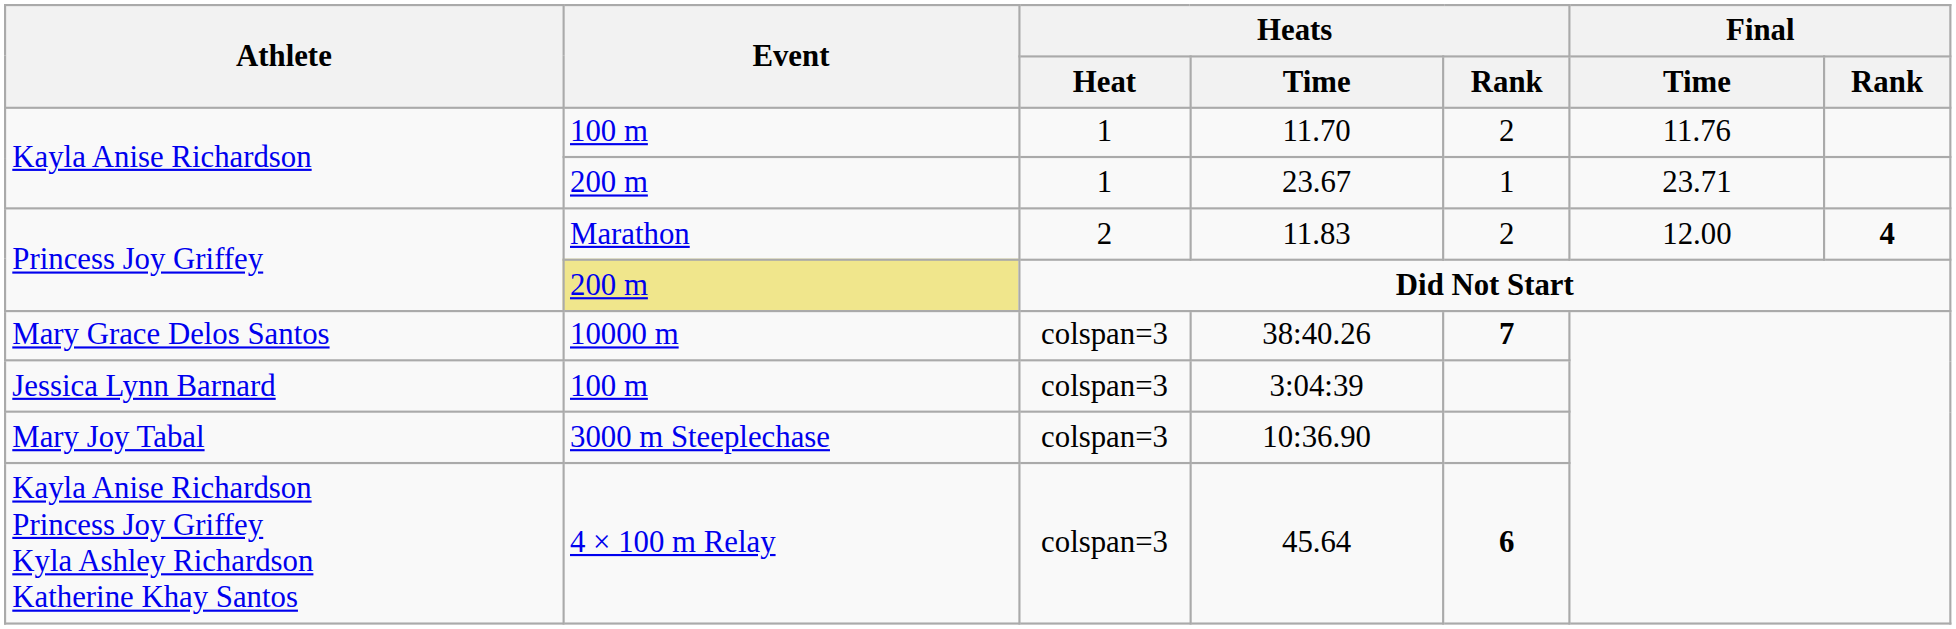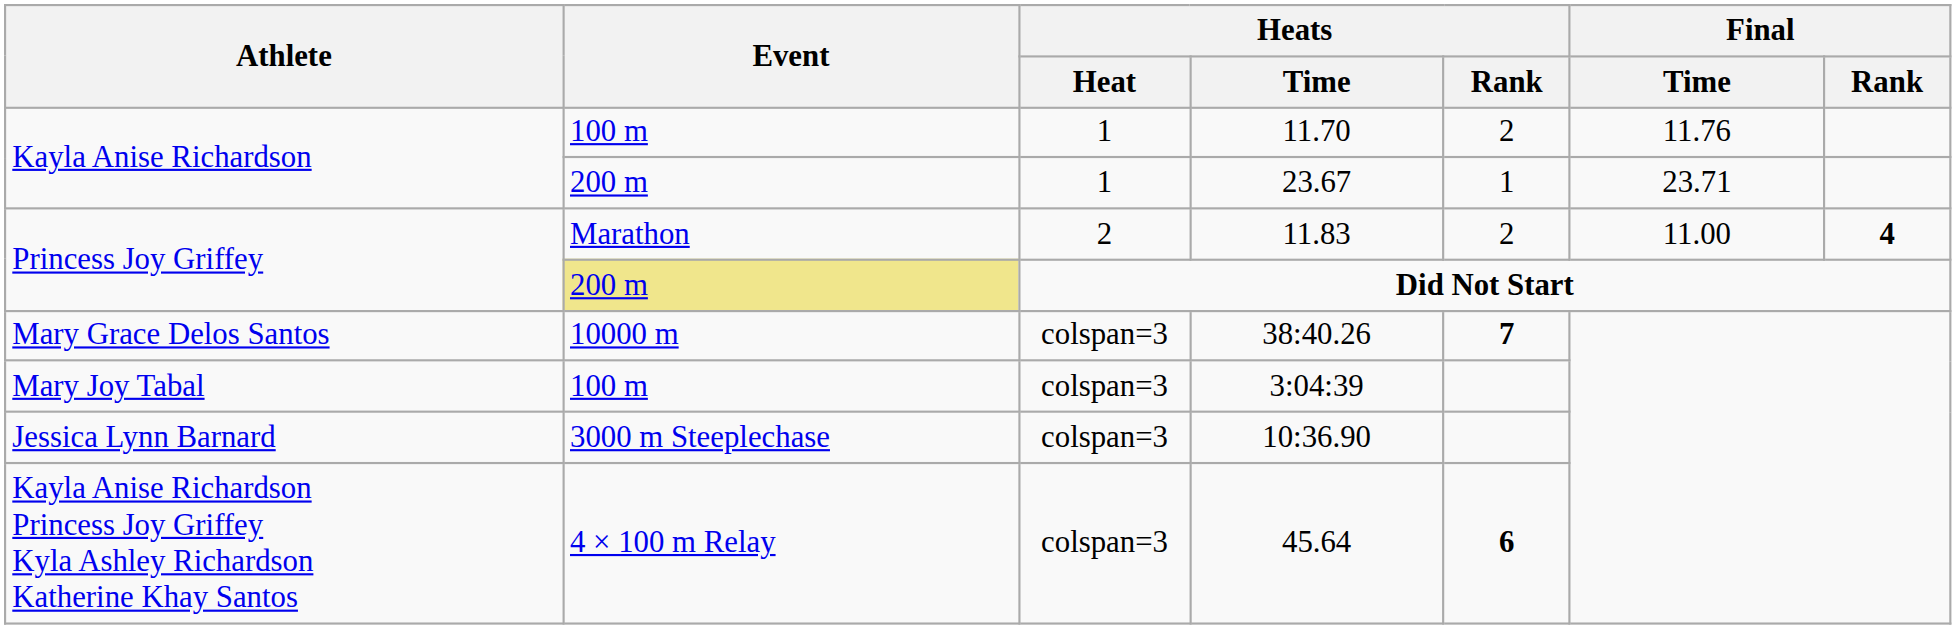(1697, 233) 12.00 -> (1697, 233) 11.00
(144, 386) Jessica Lynn Barnard -> (108, 386) Mary Joy Tabal
(108, 436) Mary Joy Tabal -> (144, 436) Jessica Lynn Barnard
